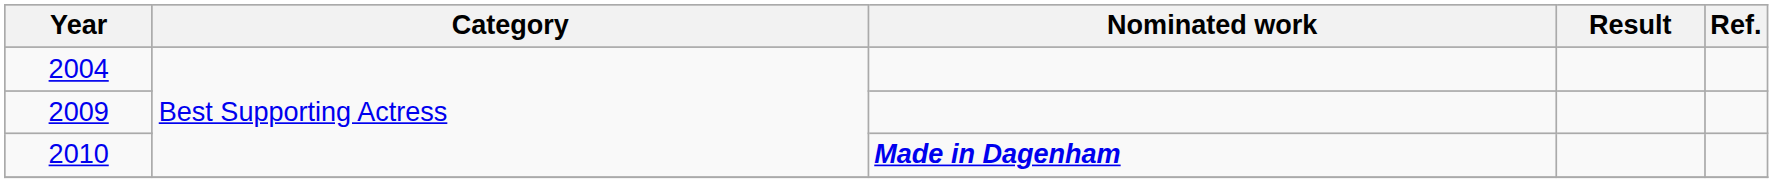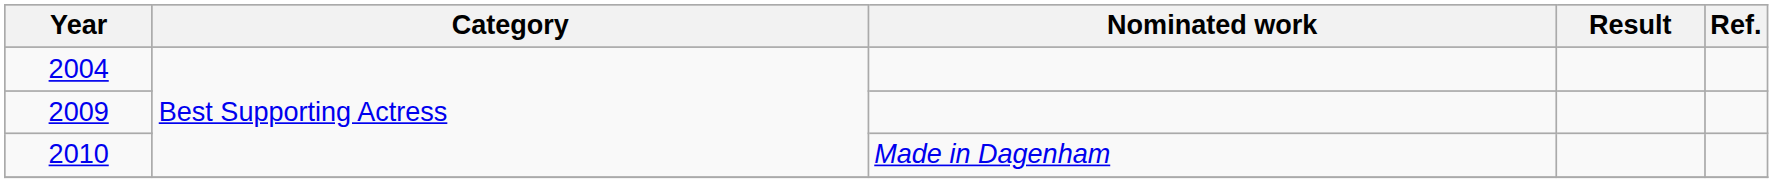(997, 154) bold -> (992, 154) normal
